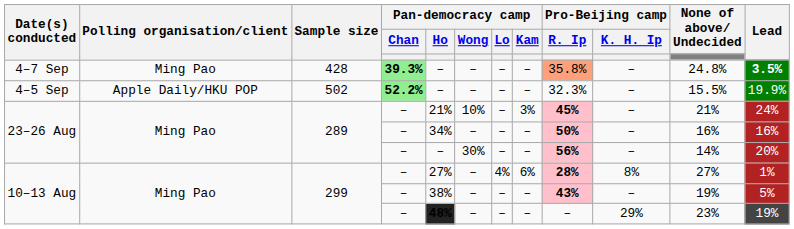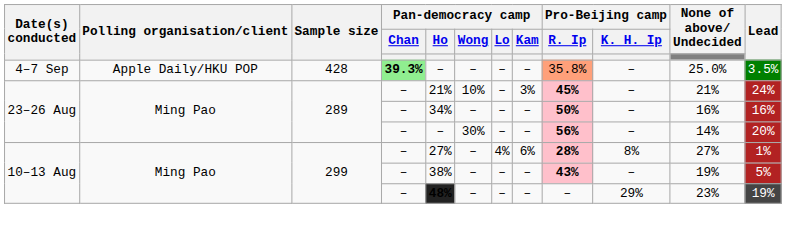(185, 71) Ming Pao -> (185, 71) Apple Daily/HKU POP
(707, 71) 24.8% -> (707, 71) 25.0%
(767, 71) bold -> (763, 71) normal
- row: (42, 91)
